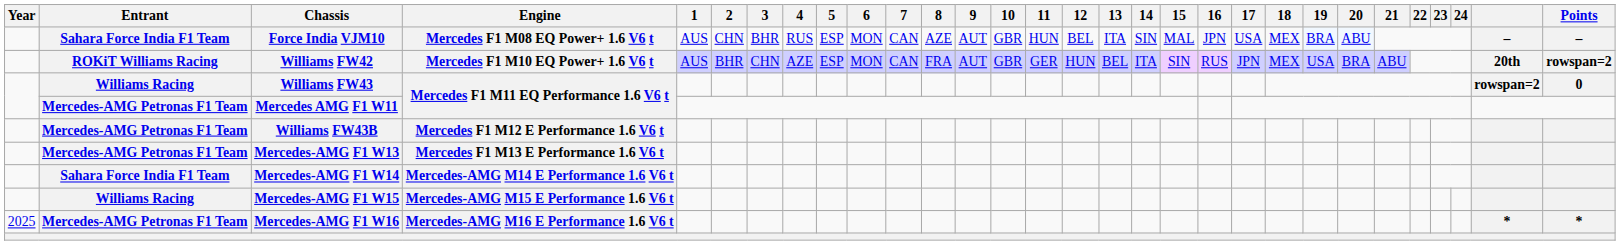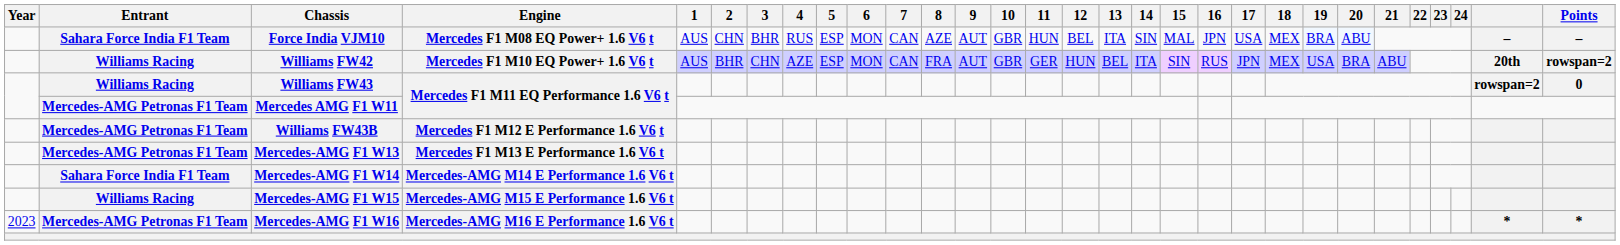(145, 61) ROKiT Williams Racing -> (145, 61) Williams Racing
(22, 221) 2025 -> (22, 221) 2023
